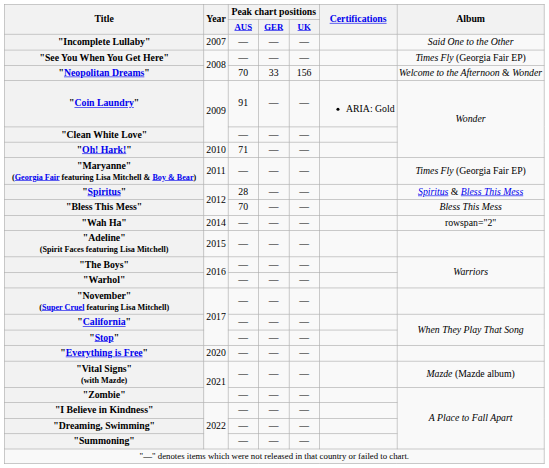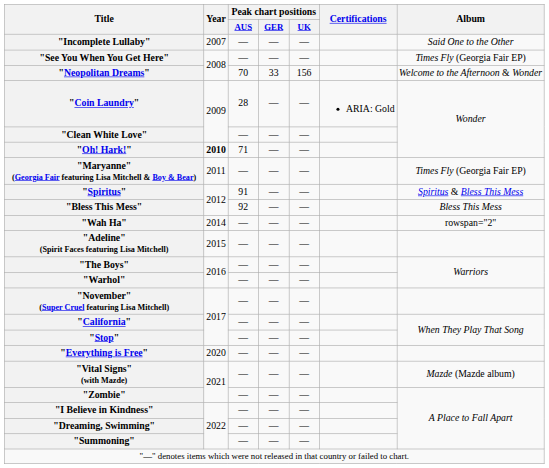(243, 103) 91 -> (243, 103) 28
(216, 150) normal -> (216, 150) bold
(243, 192) 28 -> (243, 192) 91
(243, 207) 70 -> (243, 207) 92
